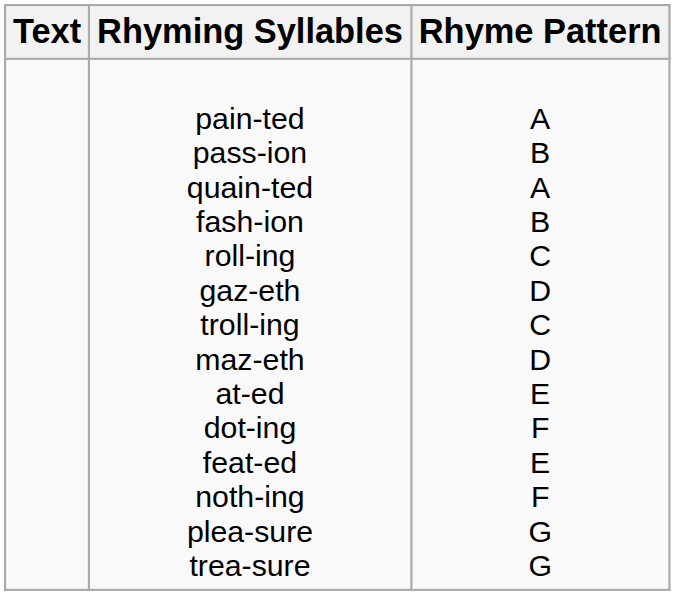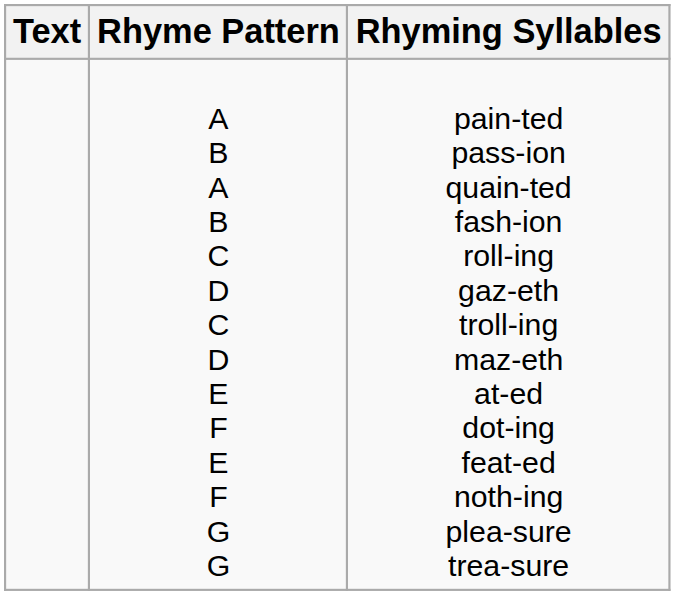columns swapped: (250, 31) <-> (540, 31)
